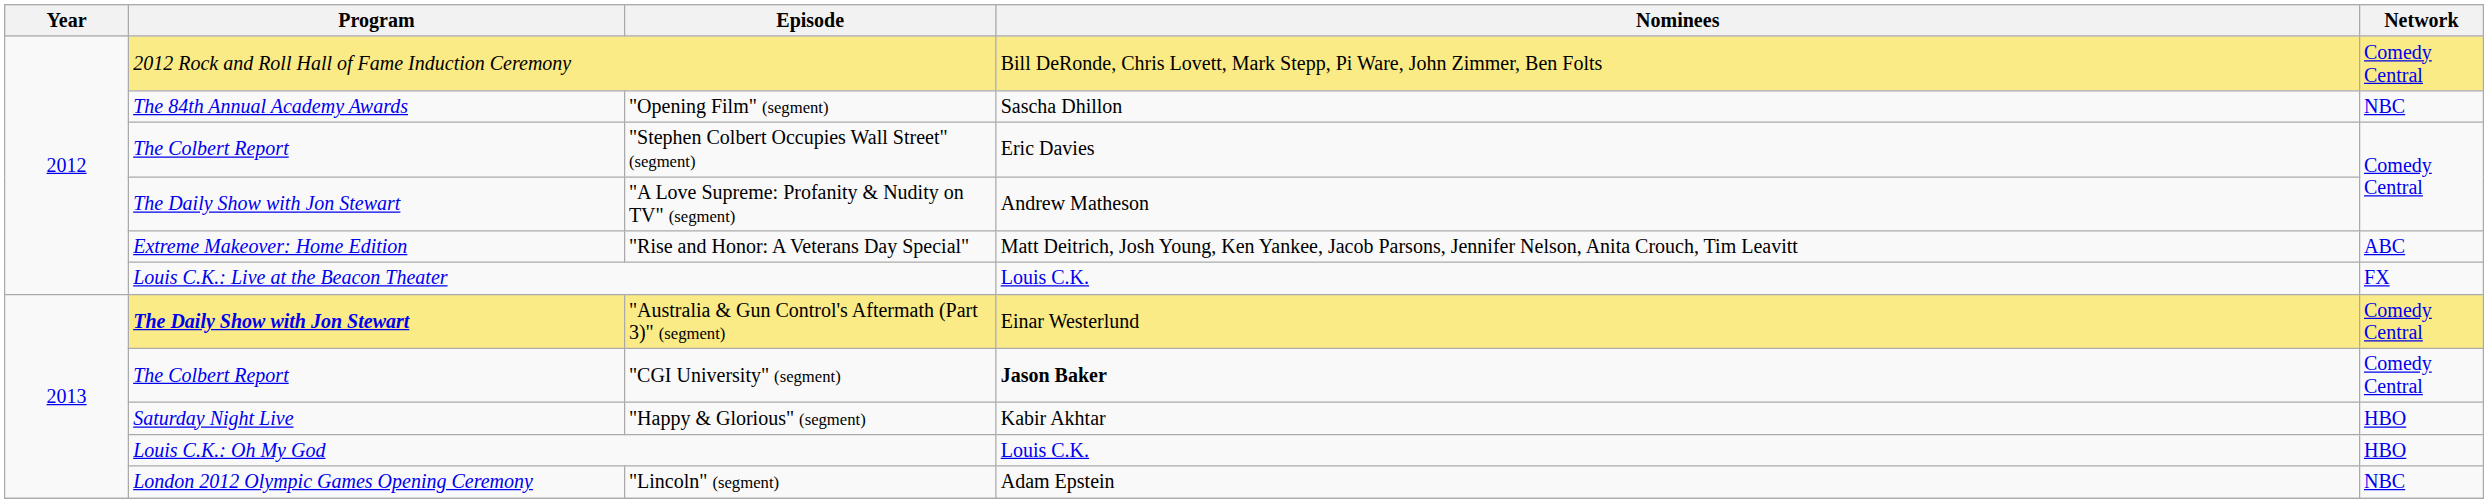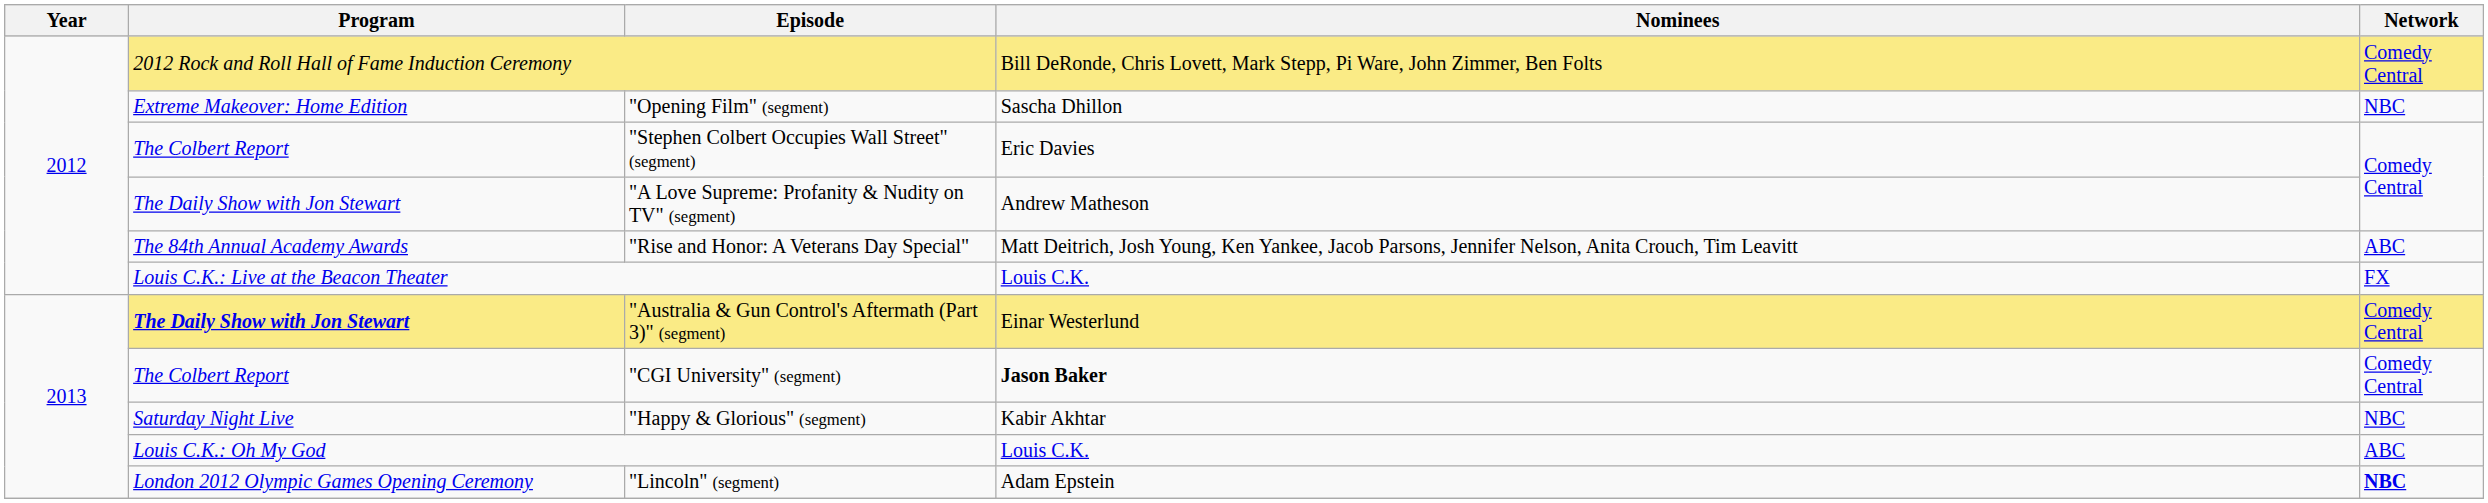(271, 106) The 84th Annual Academy Awards -> (270, 106) Extreme Makeover: Home Edition
(270, 246) Extreme Makeover: Home Edition -> (271, 246) The 84th Annual Academy Awards
(2385, 418) HBO -> (2385, 418) NBC
(2385, 450) HBO -> (2385, 450) ABC
(2385, 481) normal -> (2385, 481) bold
